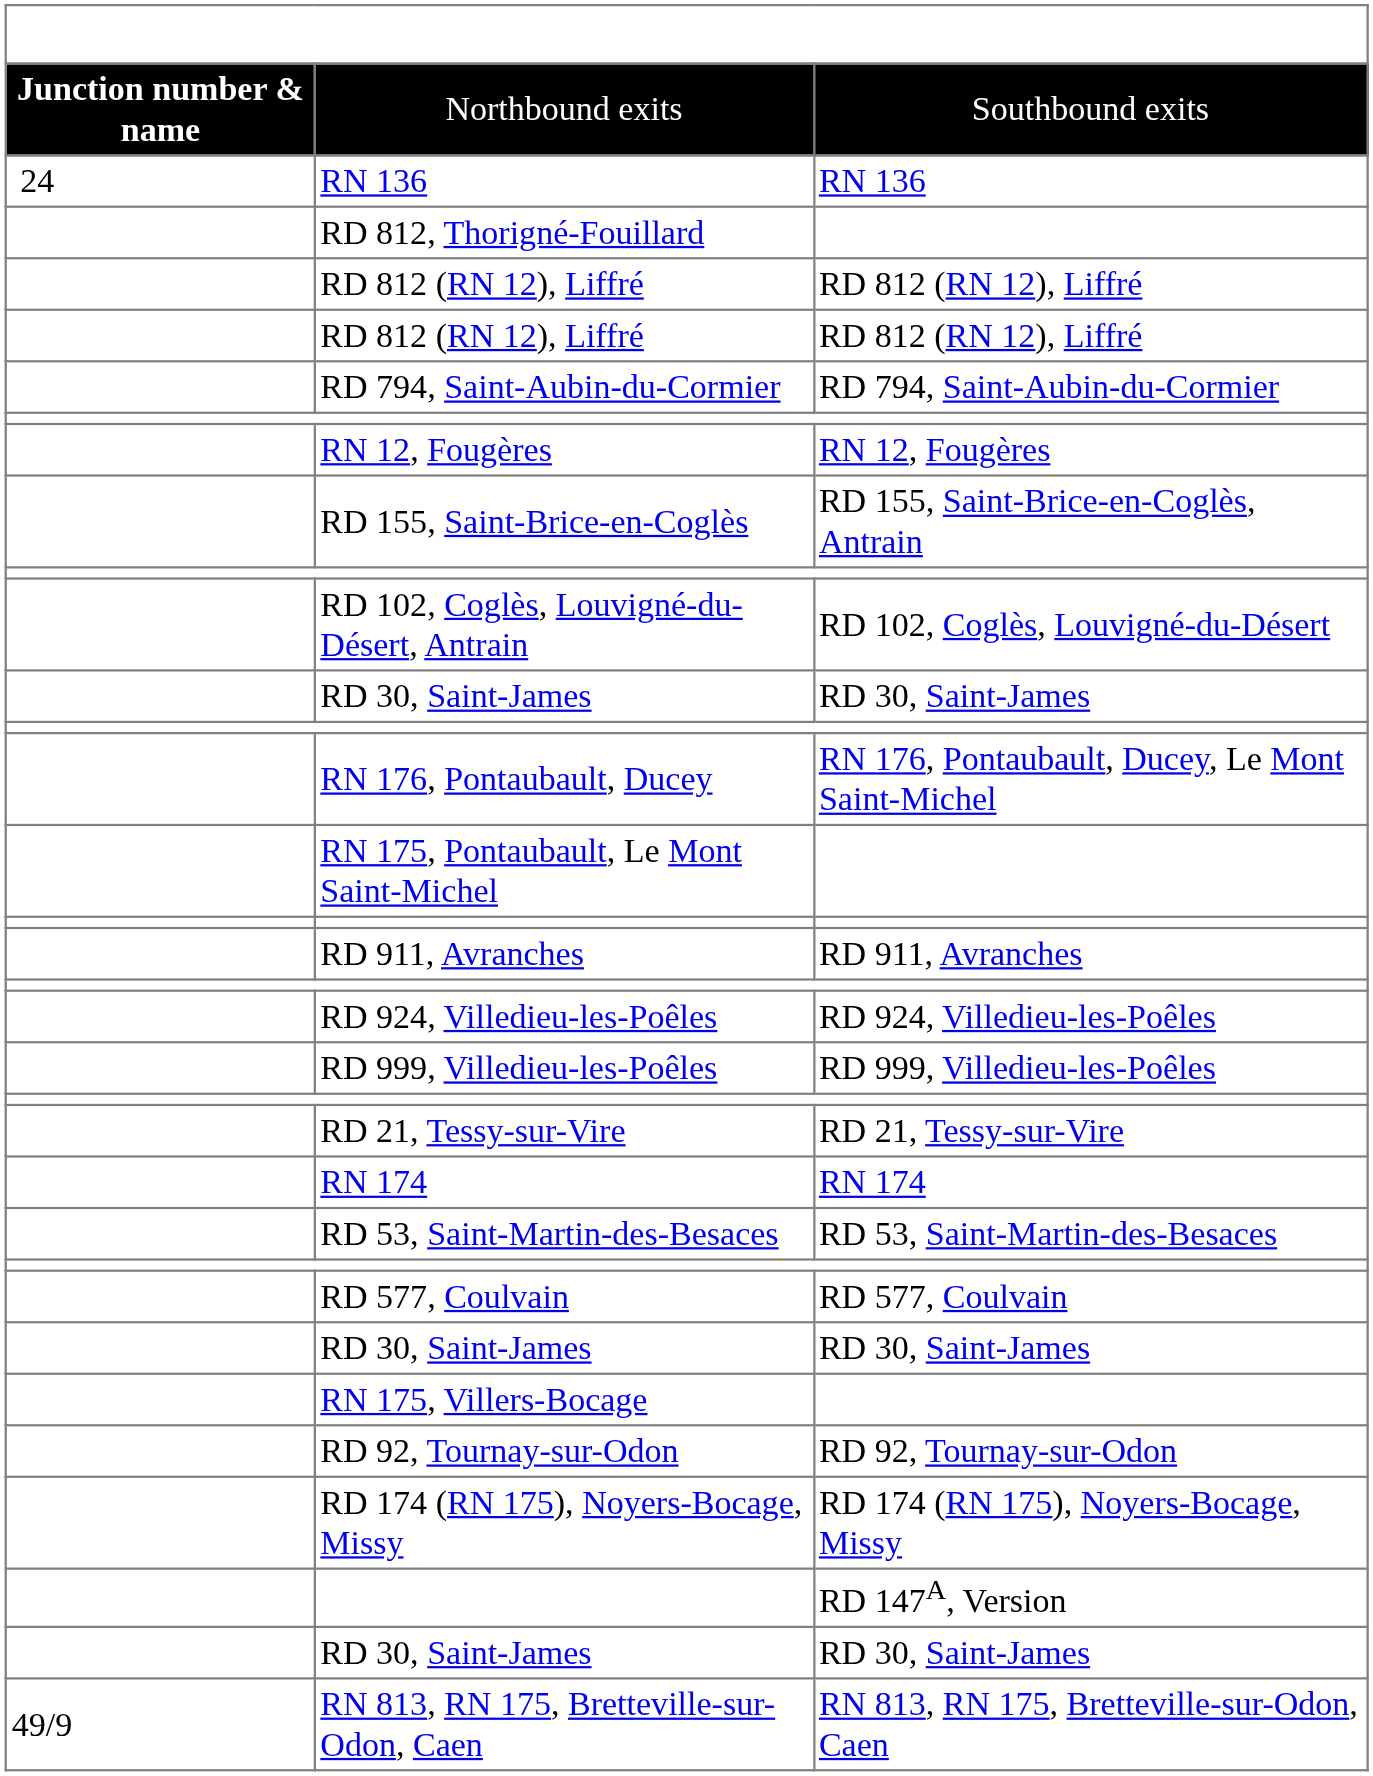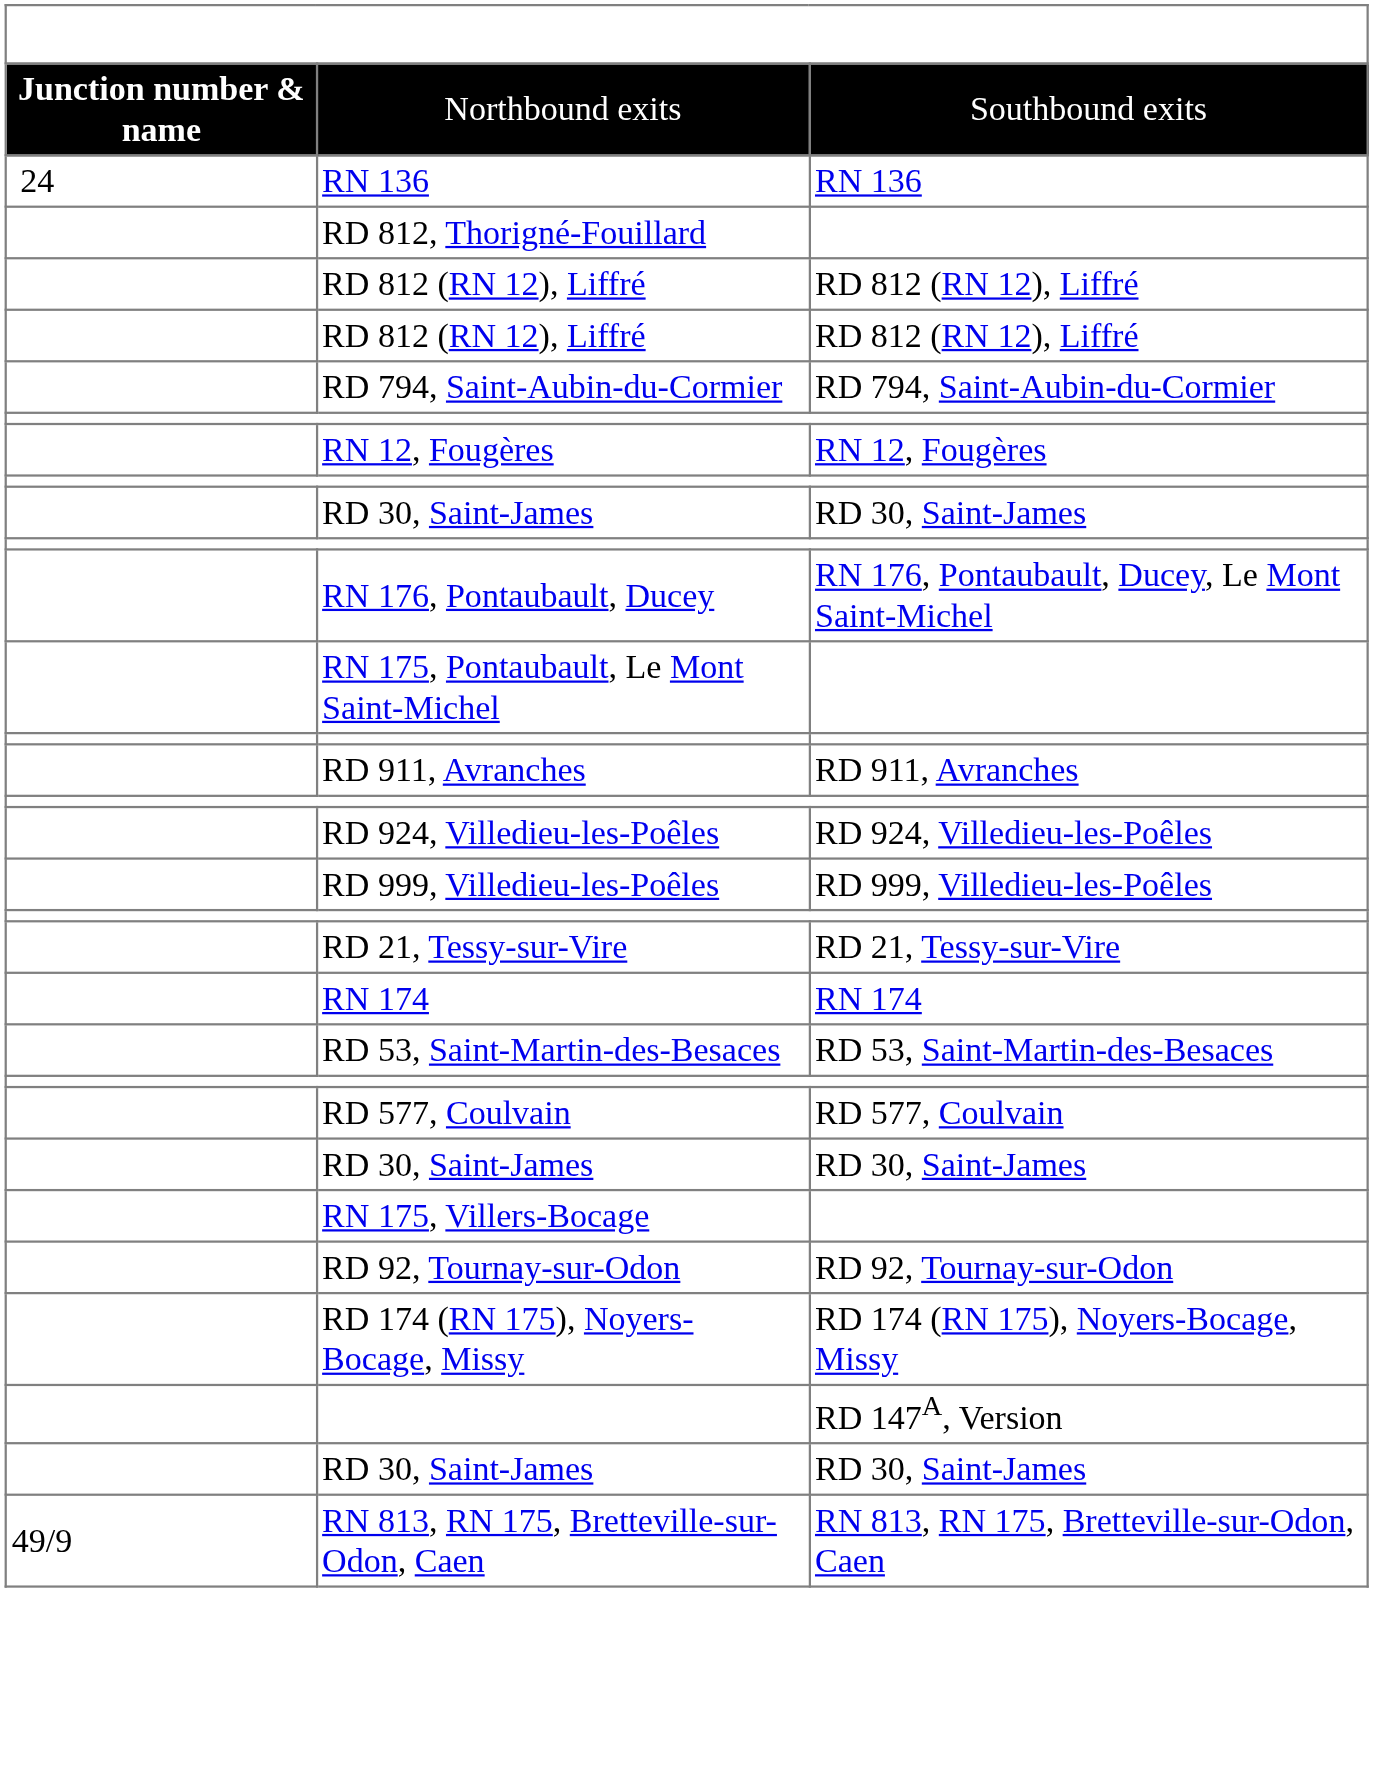- row: (534, 520)
- row: (532, 623)
